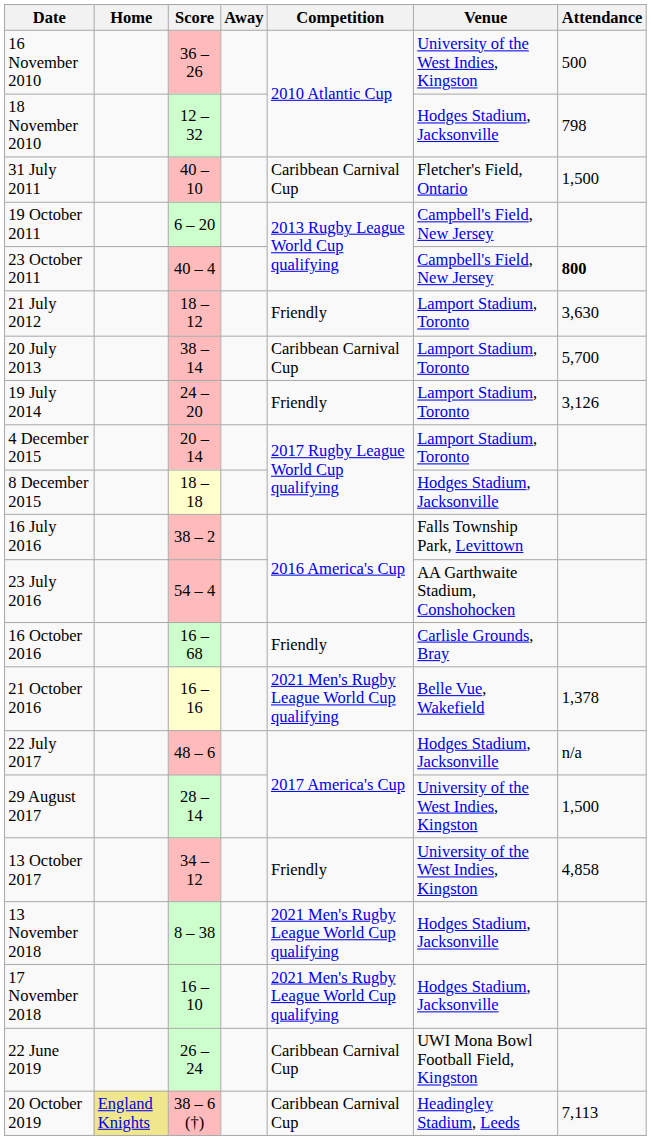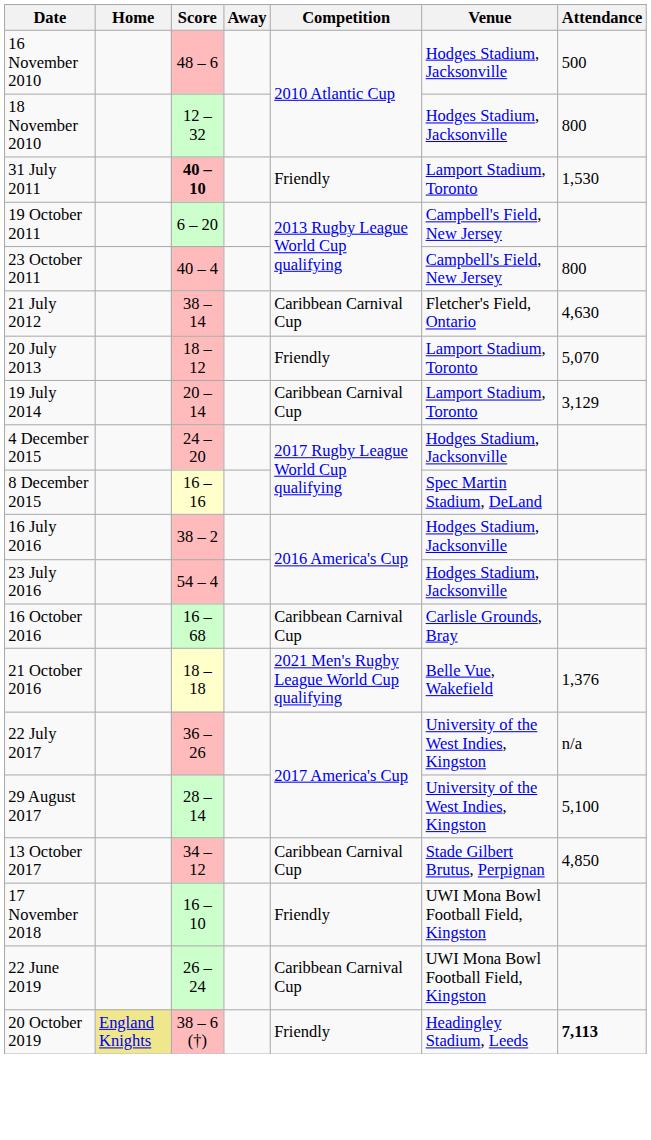(195, 62) 36 – 26 -> (197, 62) 48 – 6
(473, 62) University of the West Indies, Kingston -> (482, 62) Hodges Stadium, Jacksonville
(574, 125) 798 -> (574, 125) 800
(195, 179) normal -> (197, 179) bold
(335, 179) Caribbean Carnival Cup -> (302, 179) Friendly
(470, 179) Fletcher's Field, Ontario -> (486, 179) Lamport Stadium, Toronto
(580, 179) 1,500 -> (580, 179) 1,530
(574, 268) bold -> (574, 268) normal
(195, 313) 18 – 12 -> (197, 313) 38 – 14
(299, 313) Friendly -> (338, 313) Caribbean Carnival Cup
(477, 313) Lamport Stadium, Toronto -> (478, 313) Fletcher's Field, Ontario
(580, 313) 3,630 -> (580, 313) 4,630
(195, 358) 38 – 14 -> (197, 358) 18 – 12
(335, 358) Caribbean Carnival Cup -> (302, 358) Friendly
(580, 358) 5,700 -> (580, 358) 5,070
(195, 402) 24 – 20 -> (197, 402) 20 – 14
(299, 402) Friendly -> (338, 402) Caribbean Carnival Cup
(580, 402) 3,126 -> (580, 402) 3,129
(195, 447) 20 – 14 -> (197, 447) 24 – 20
(477, 447) Lamport Stadium, Toronto -> (482, 447) Hodges Stadium, Jacksonville
(195, 492) 18 – 18 -> (197, 492) 16 – 16
(474, 492) Hodges Stadium, Jacksonville -> (484, 492) Spec Martin Stadium, DeLand
(470, 536) Falls Township Park, Levittown -> (482, 536) Hodges Stadium, Jacksonville
(467, 590) AA Garthwaite Stadium, Conshohocken -> (482, 581) Hodges Stadium, Jacksonville
(299, 644) Friendly -> (338, 626) Caribbean Carnival Cup
(195, 698) 16 – 16 -> (197, 680) 18 – 18
(580, 698) 1,378 -> (580, 680) 1,376
(195, 752) 48 – 6 -> (197, 743) 36 – 26
(474, 752) Hodges Stadium, Jacksonville -> (482, 743) University of the West Indies, Kingston
(580, 806) 1,500 -> (580, 806) 5,100
(299, 869) Friendly -> (338, 860) Caribbean Carnival Cup
(473, 869) University of the West Indies, Kingston -> (485, 860) Stade Gilbert Brutus, Perpignan
(580, 869) 4,858 -> (580, 860) 4,850
- row: (43, 932)
(333, 996) 2021 Men's Rugby League World Cup qualifying -> (302, 914) Friendly
(474, 996) Hodges Stadium, Jacksonville -> (483, 914) UWI Mona Bowl Football Field, Kingston
(335, 1113) Caribbean Carnival Cup -> (302, 1031) Friendly
(580, 1113) normal -> (580, 1031) bold
